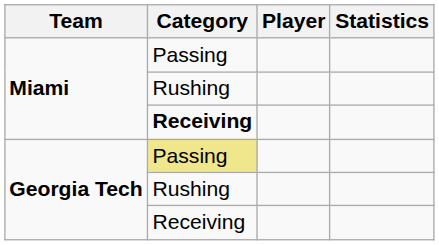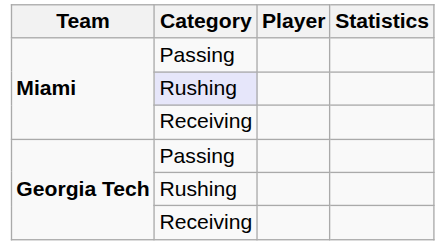(191, 88) no background -> (198, 88) lavender background
(202, 121) bold -> (206, 121) normal
(190, 155) khaki background -> (197, 155) no background
